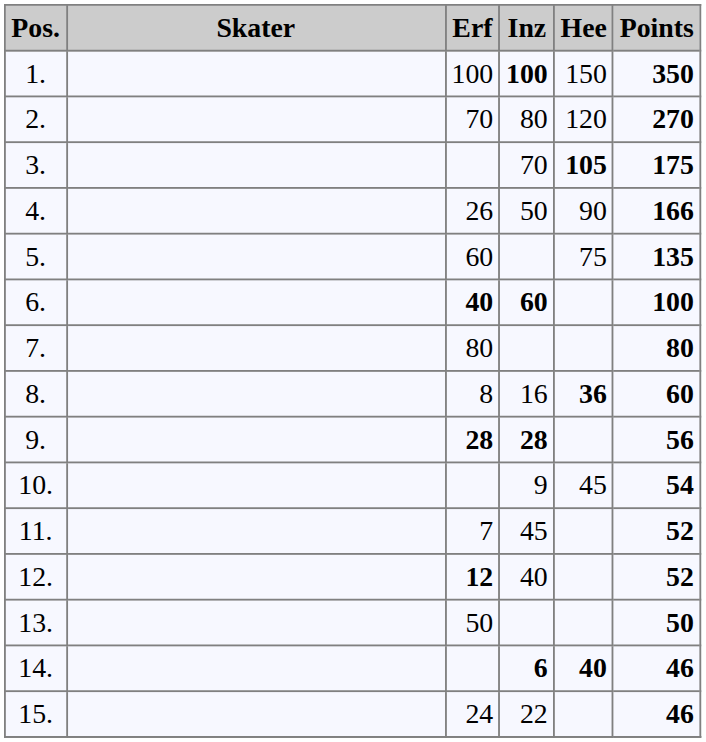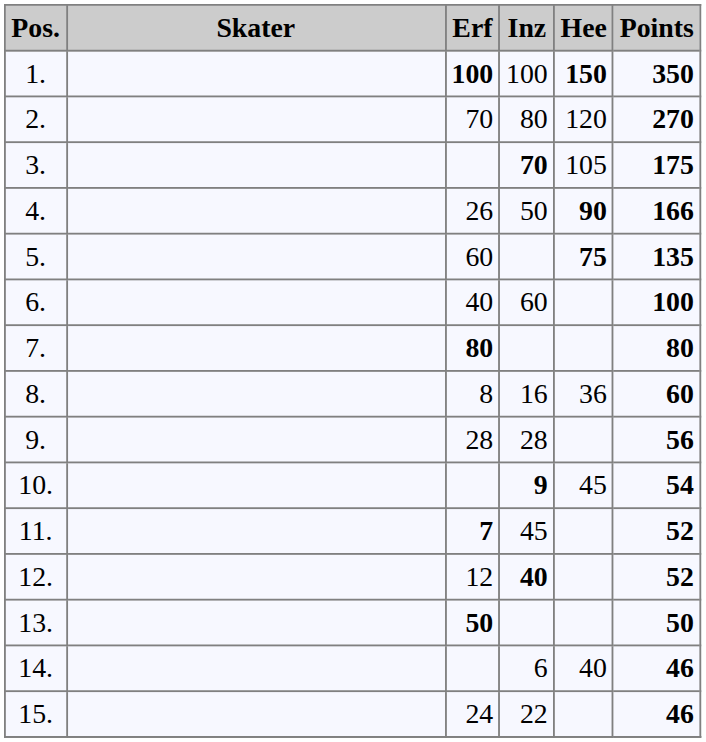(472, 73) normal -> (472, 73) bold
(527, 73) bold -> (527, 73) normal
(586, 73) normal -> (586, 73) bold
(534, 164) normal -> (534, 164) bold
(586, 164) bold -> (586, 164) normal
(593, 210) normal -> (593, 210) bold
(593, 256) normal -> (593, 256) bold
(479, 301) bold -> (479, 301) normal
(534, 301) bold -> (534, 301) normal
(479, 347) normal -> (479, 347) bold
(593, 393) bold -> (593, 393) normal
(479, 439) bold -> (479, 439) normal
(534, 439) bold -> (534, 439) normal
(541, 484) normal -> (541, 484) bold
(486, 530) normal -> (486, 530) bold
(479, 576) bold -> (479, 576) normal
(534, 576) normal -> (534, 576) bold
(479, 622) normal -> (479, 622) bold
(541, 667) bold -> (541, 667) normal
(593, 667) bold -> (593, 667) normal
